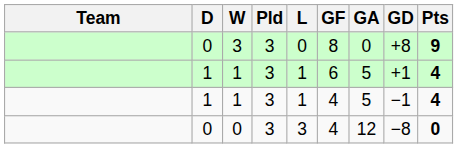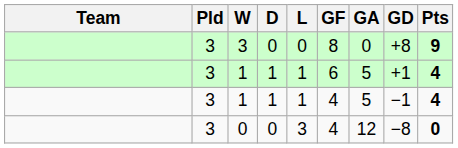columns swapped: (270, 18) <-> (207, 18)
